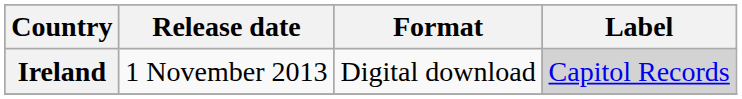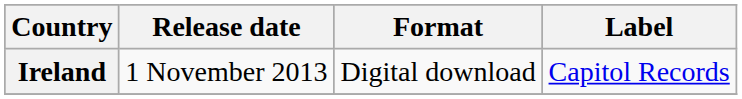(639, 71) lightgrey background -> (639, 71) no background
